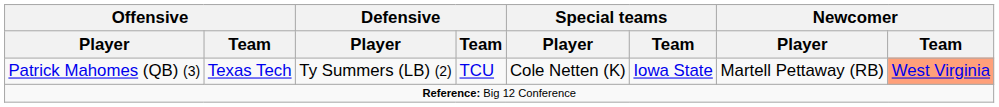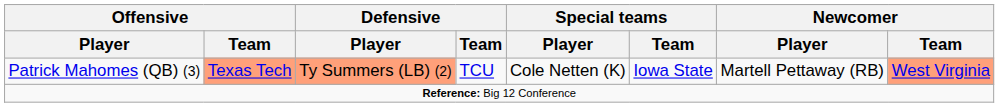(250, 71) no background -> (250, 71) lightsalmon background
(376, 71) no background -> (376, 71) lightsalmon background
